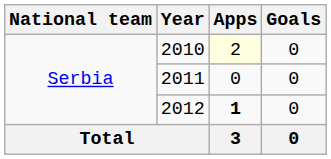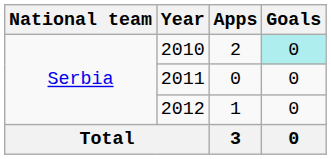(236, 50) lightyellow background -> (236, 50) no background
(294, 50) no background -> (294, 50) paleturquoise background
(236, 109) bold -> (236, 109) normal
